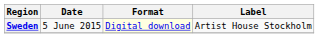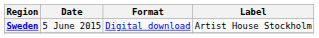(148, 26) lightyellow background -> (148, 26) no background
